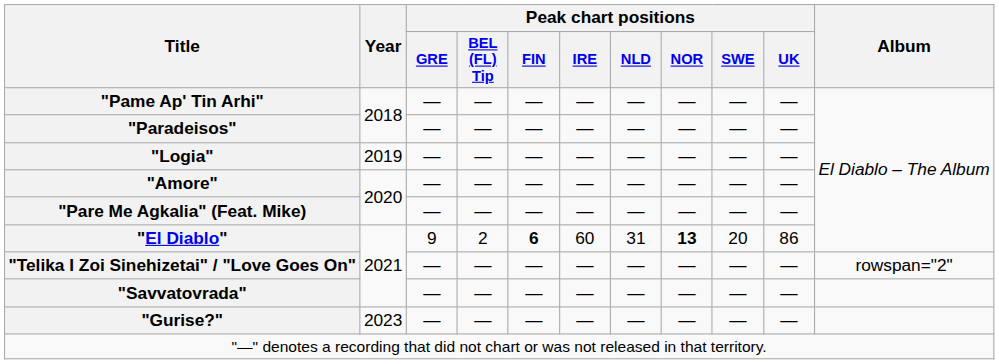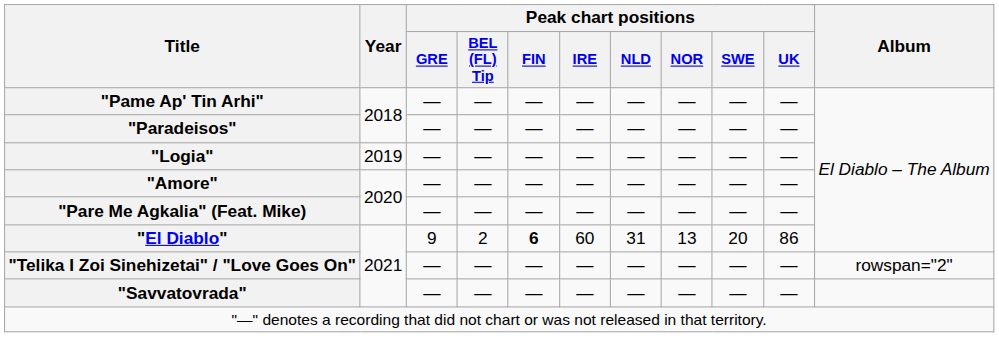(687, 238) bold -> (687, 238) normal
- row: (182, 320)
